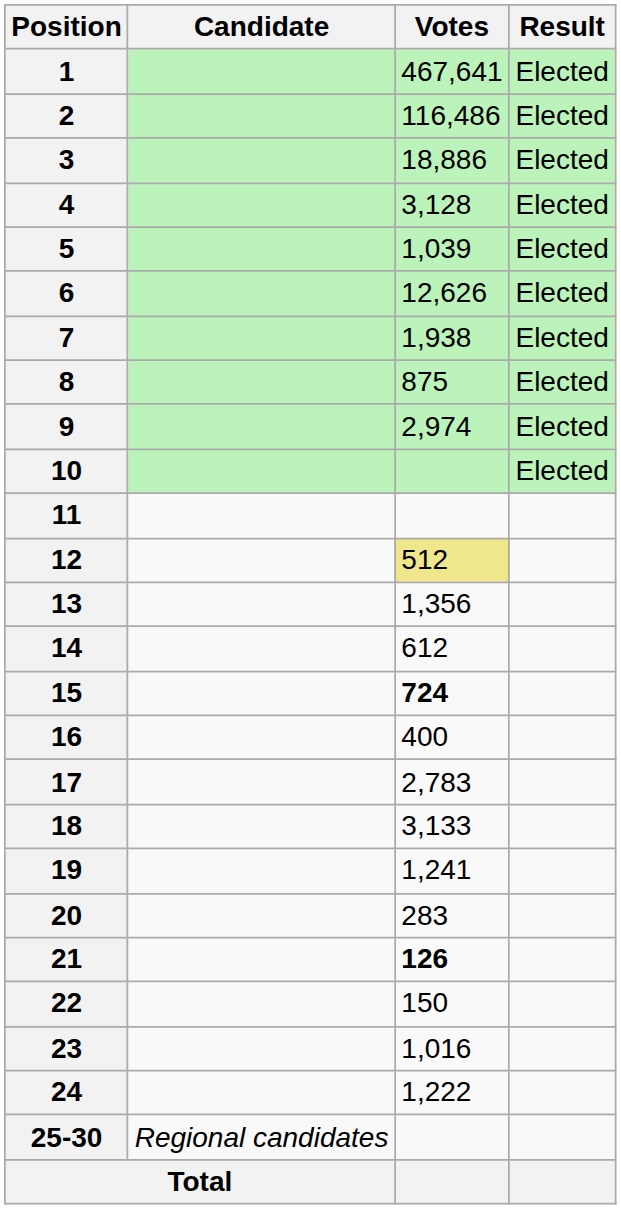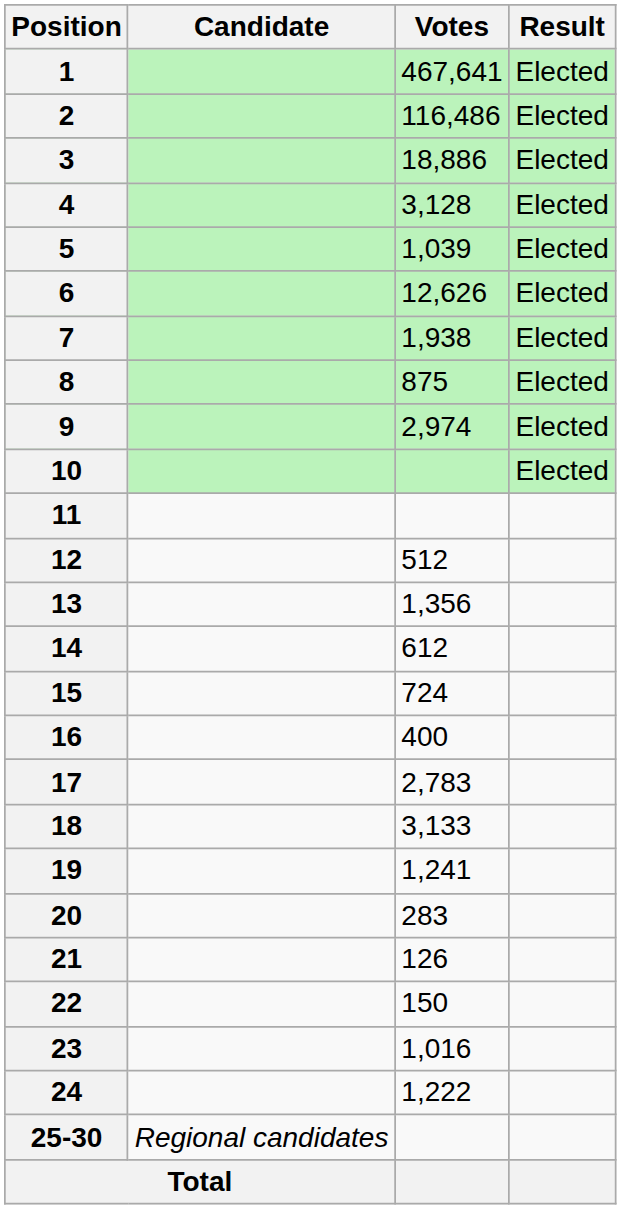(425, 559) khaki background -> (425, 559) no background
(425, 692) bold -> (425, 692) normal
(425, 959) bold -> (425, 959) normal
